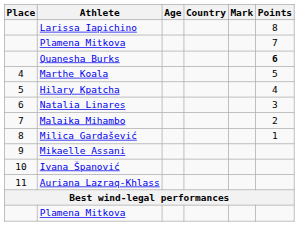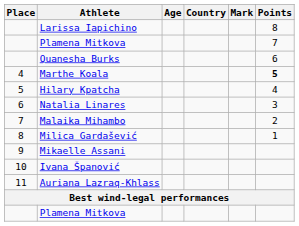(275, 58) bold -> (275, 58) normal
(275, 74) normal -> (275, 74) bold
